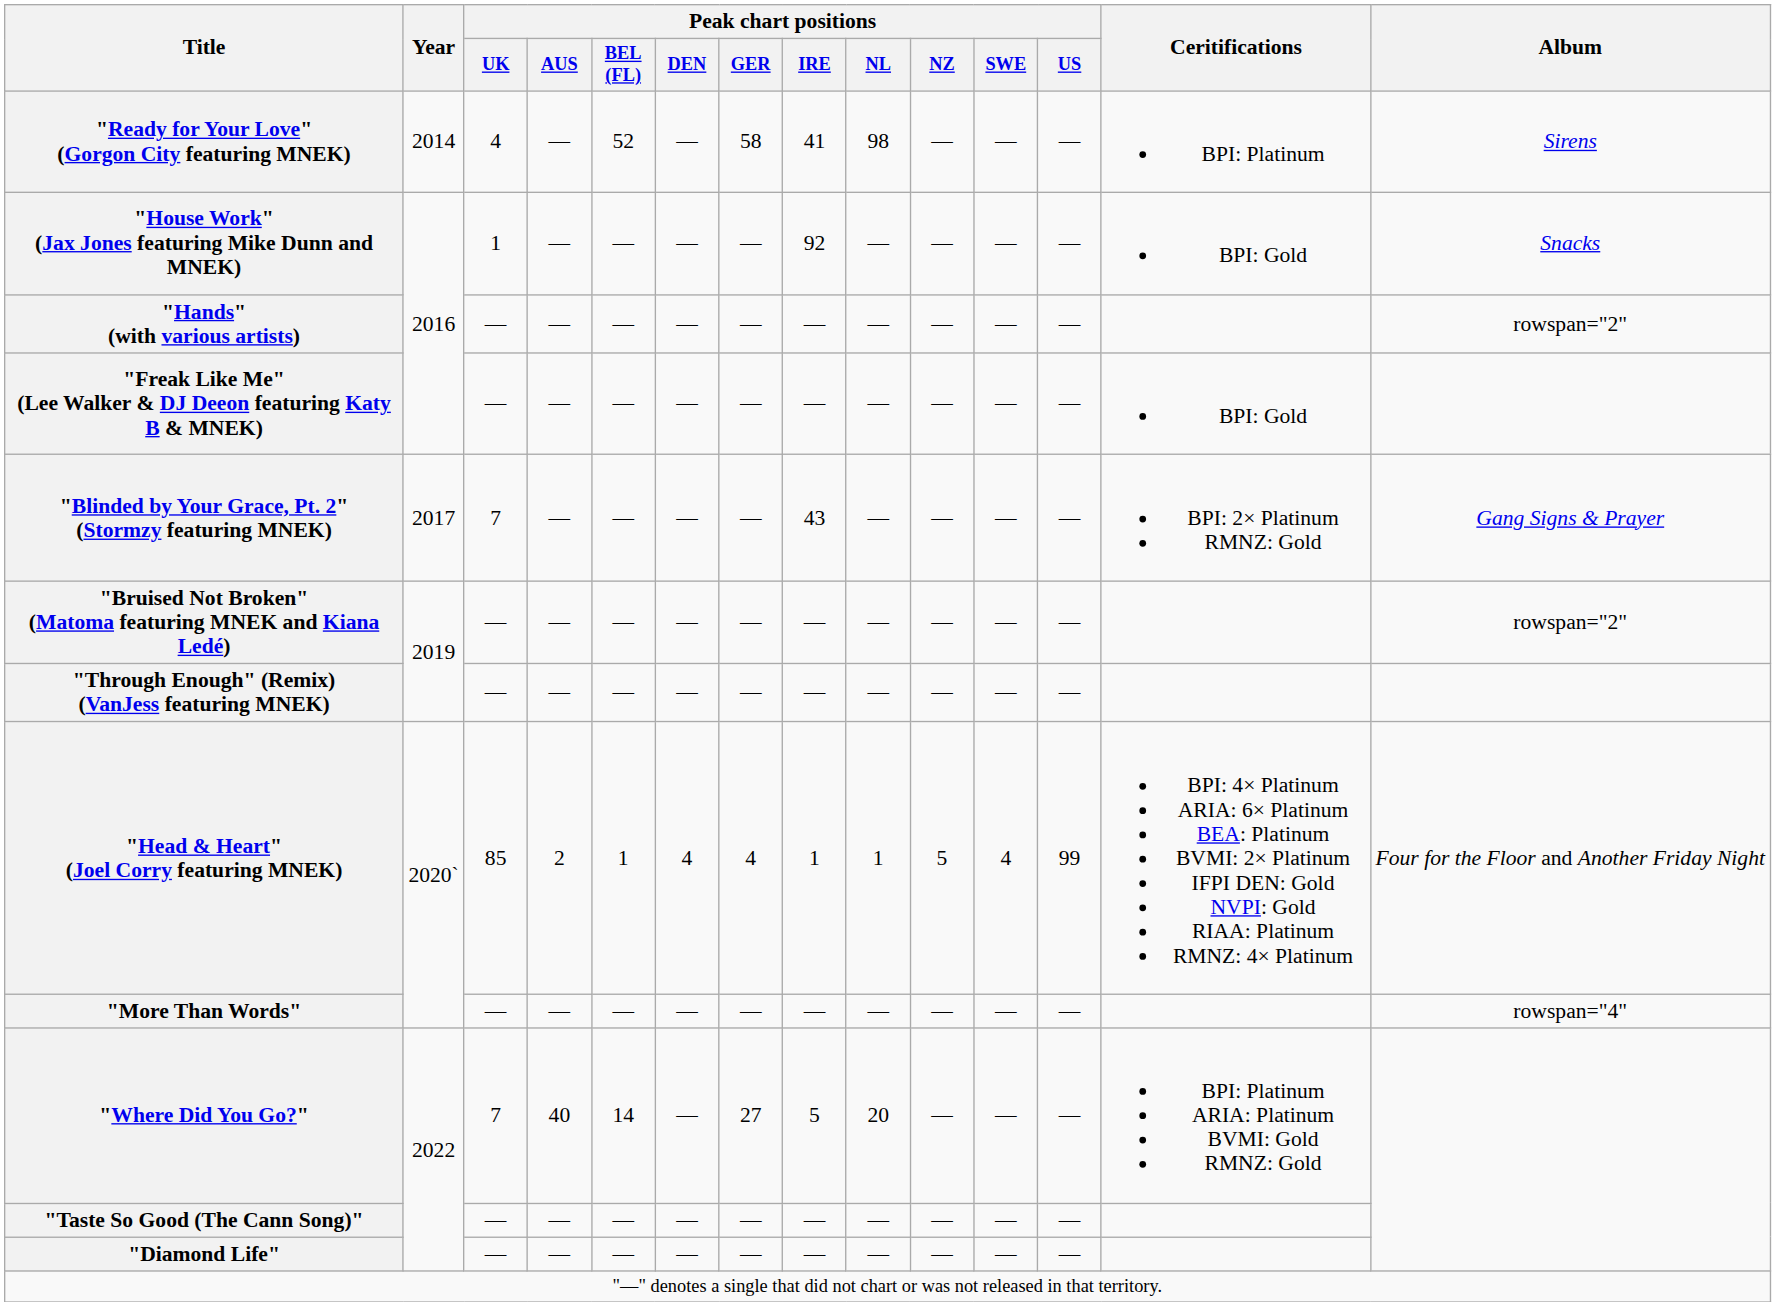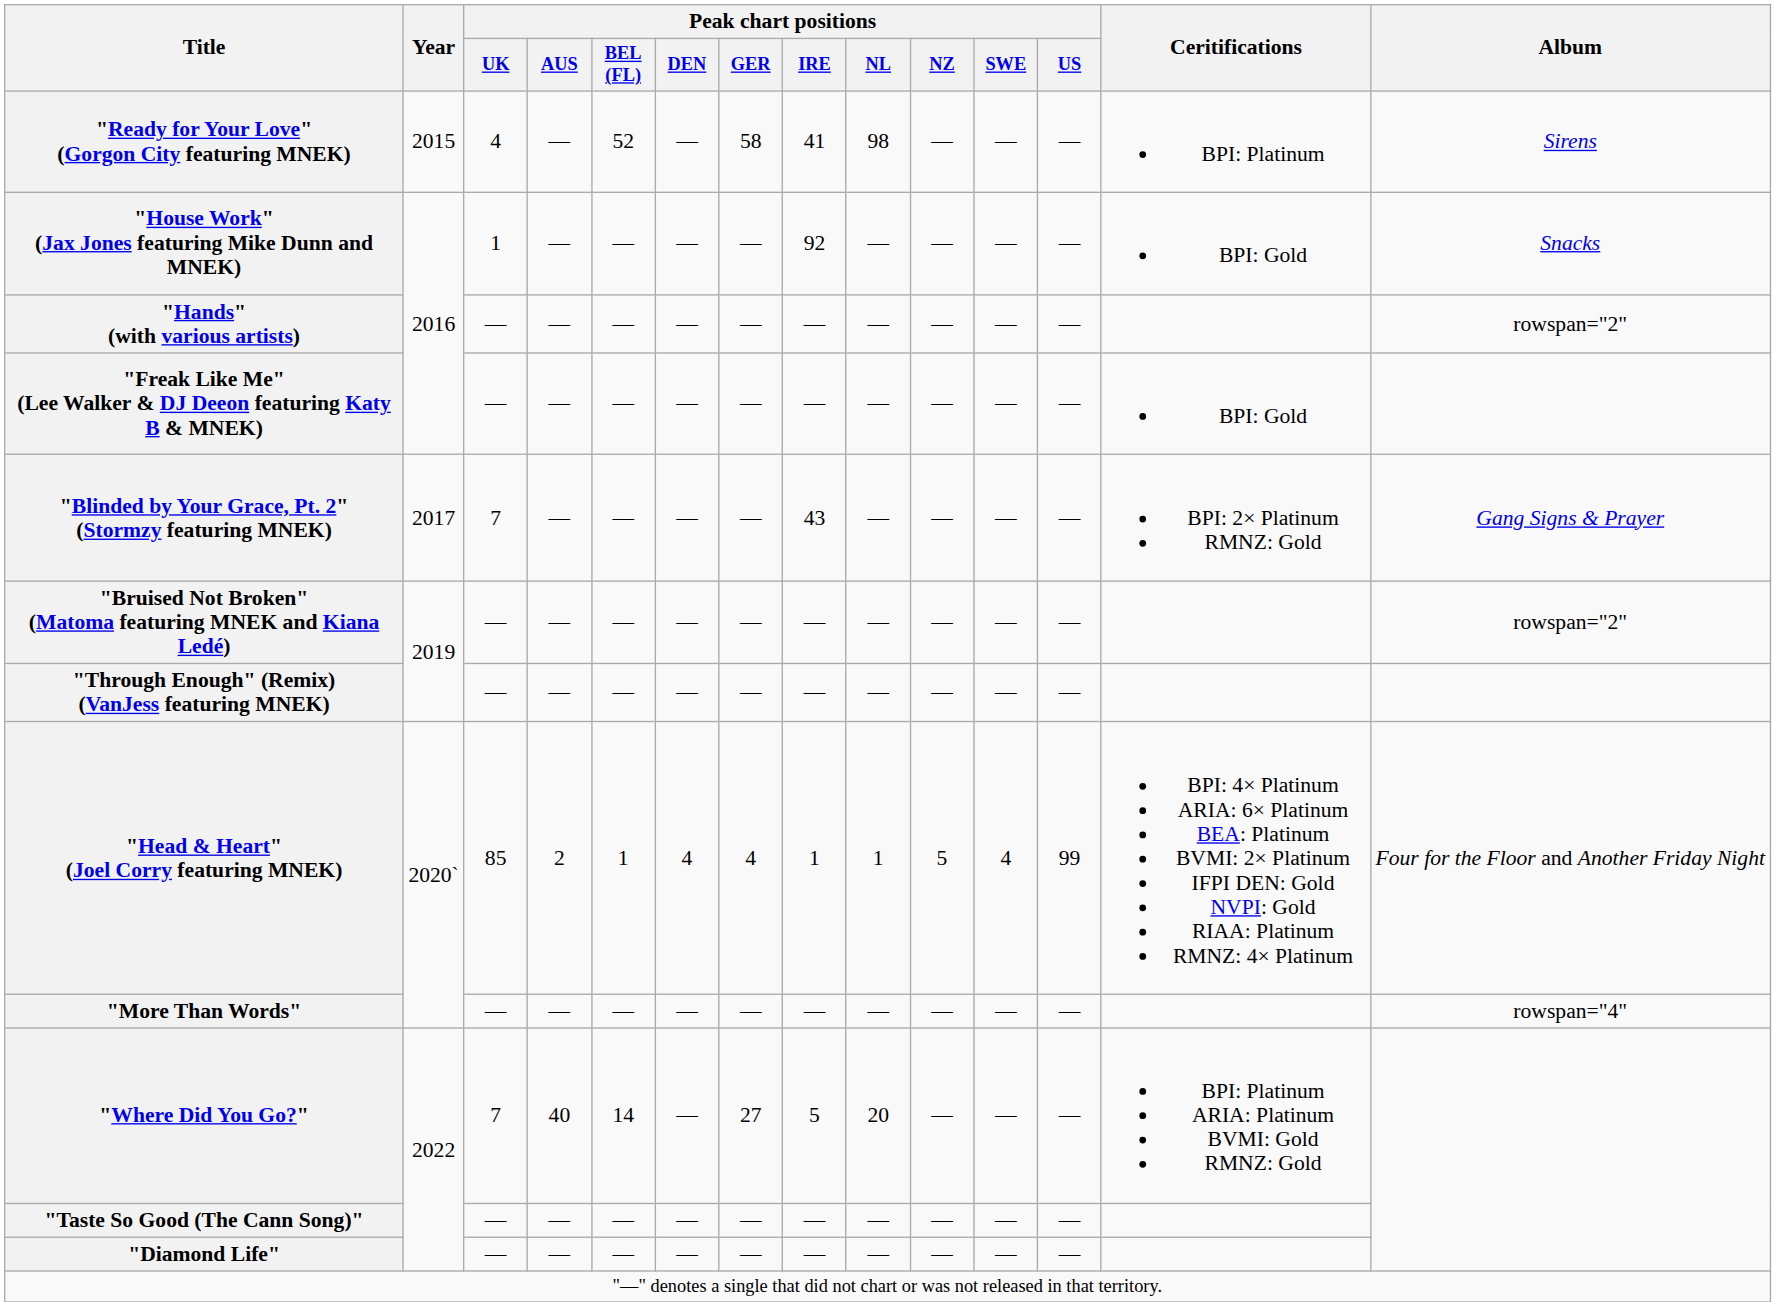(434, 141) 2014 -> (434, 141) 2015
